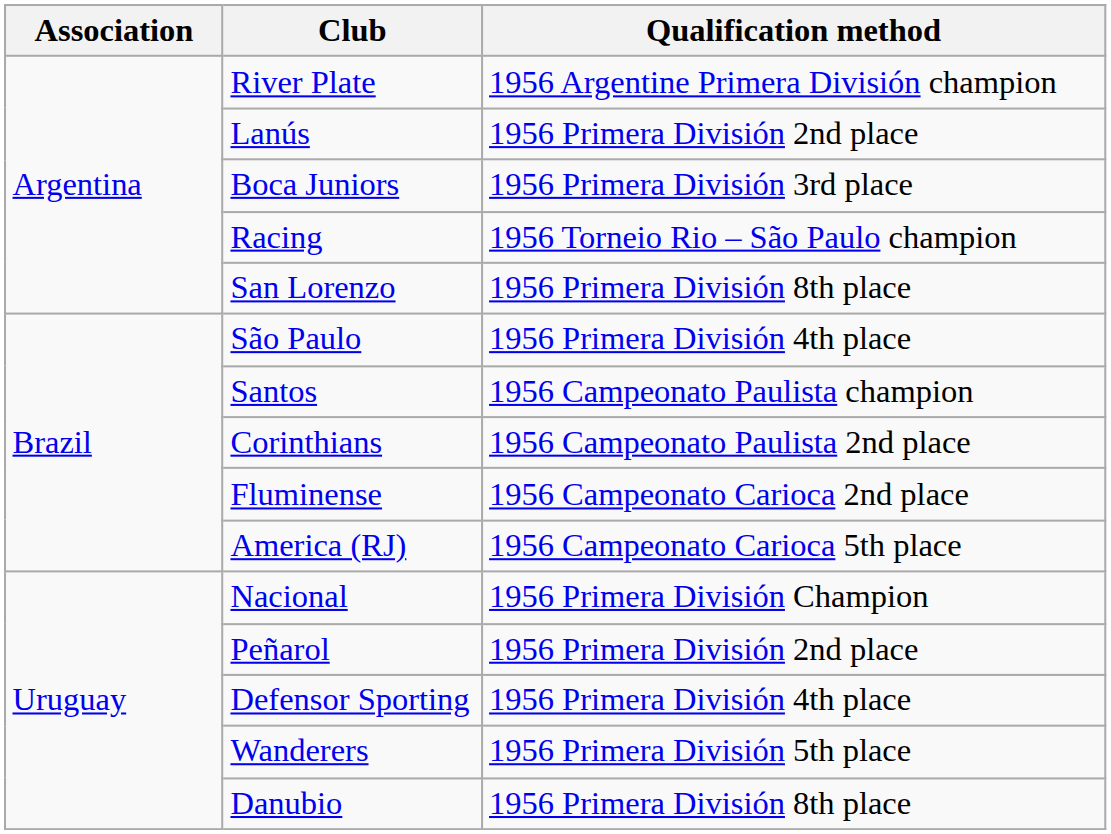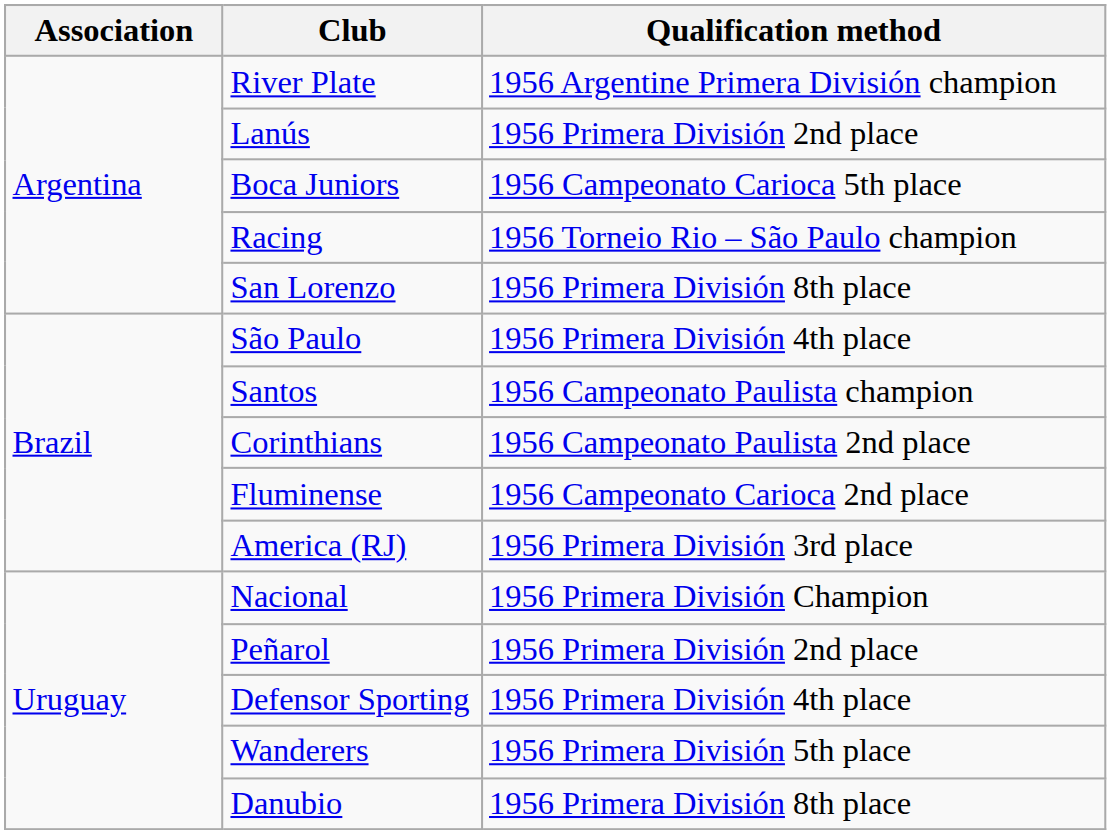(701, 184) 1956 Primera División 3rd place -> (725, 184) 1956 Campeonato Carioca 5th place
(725, 545) 1956 Campeonato Carioca 5th place -> (701, 545) 1956 Primera División 3rd place
